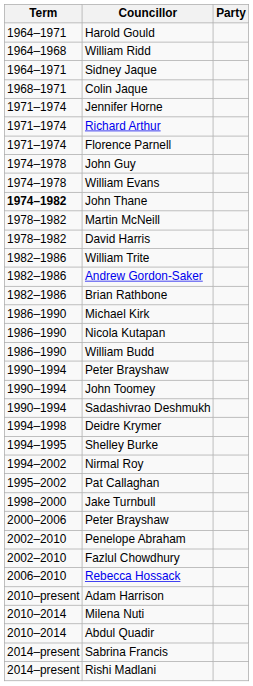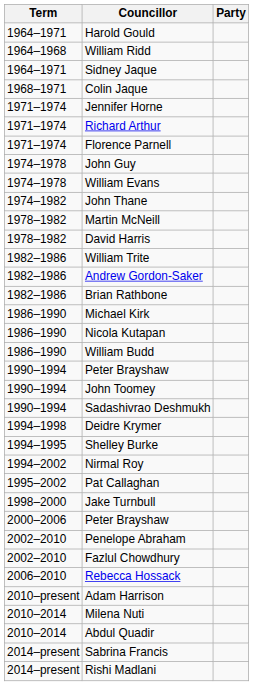(37, 201) bold -> (37, 201) normal
